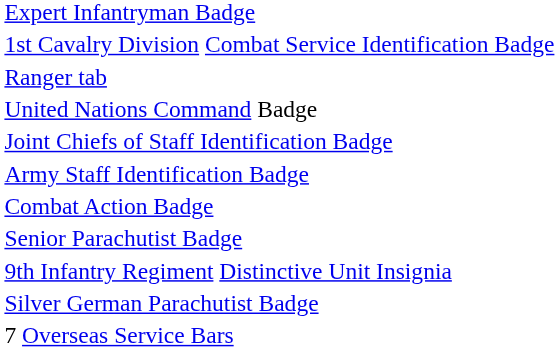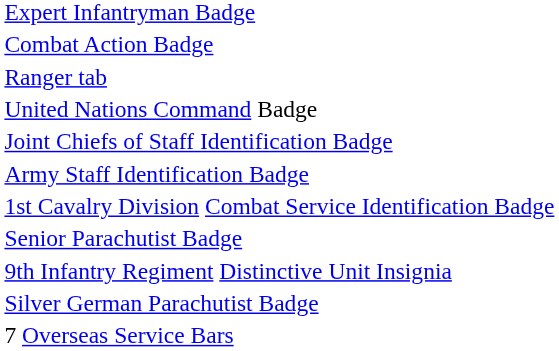(279, 44) 1st Cavalry Division Combat Service Identification Badge -> (109, 44) Combat Action Badge
(109, 206) Combat Action Badge -> (279, 206) 1st Cavalry Division Combat Service Identification Badge
